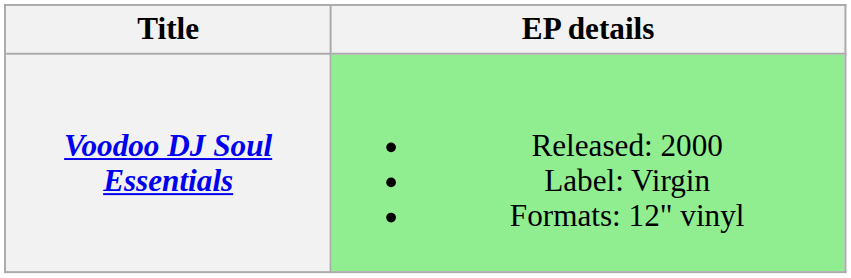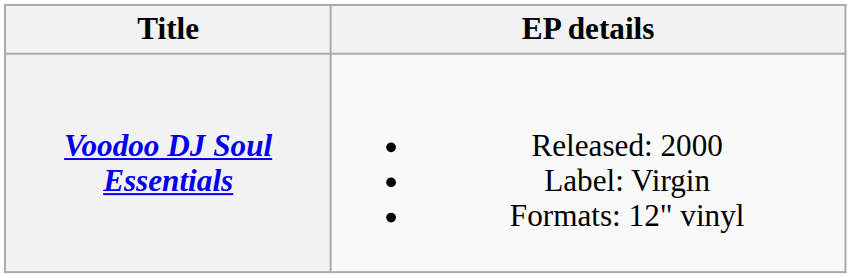(588, 181) lightgreen background -> (588, 181) no background
